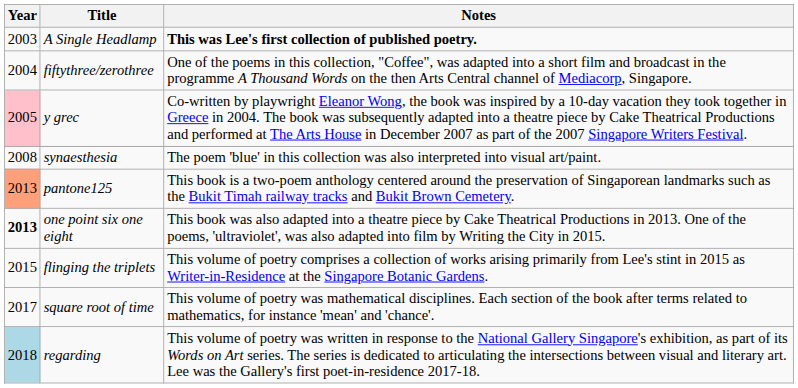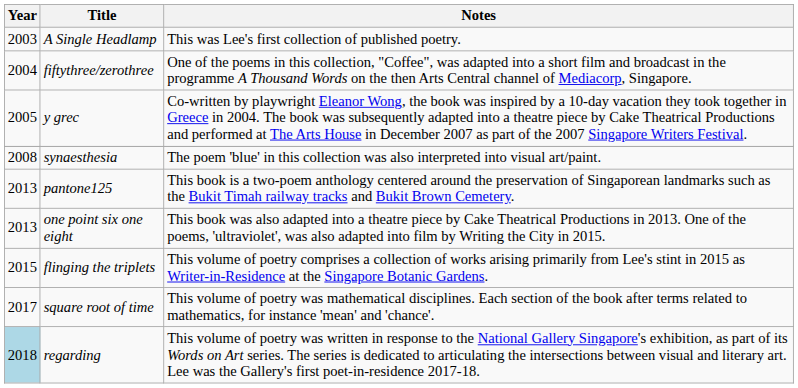(322, 39) bold -> (314, 39) normal
(22, 118) pink background -> (22, 118) no background
(22, 188) lightsalmon background -> (22, 188) no background
(22, 228) bold -> (22, 228) normal
